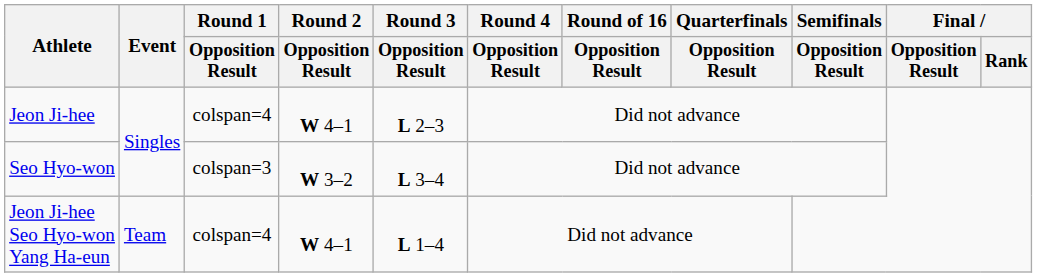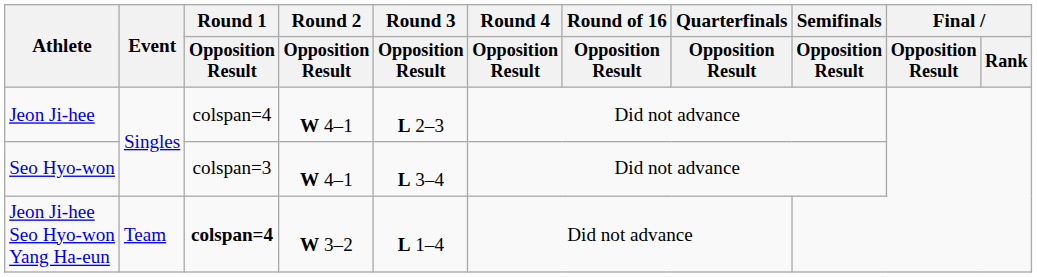(326, 180) W 3–2 -> (326, 180) W 4–1
(232, 234) normal -> (232, 234) bold
(326, 245) W 4–1 -> (326, 245) W 3–2
